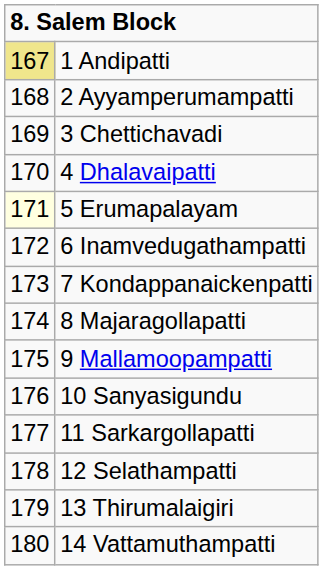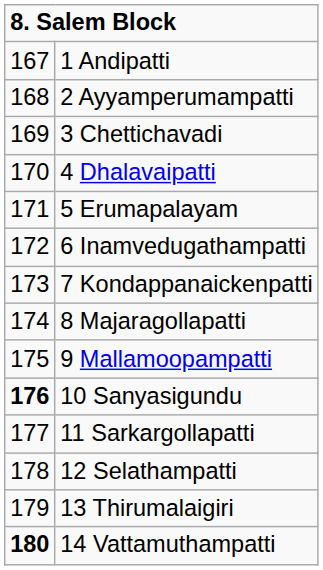(30, 60) khaki background -> (30, 60) no background
(30, 209) lightyellow background -> (30, 209) no background
(30, 396) normal -> (30, 396) bold
(30, 545) normal -> (30, 545) bold
